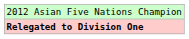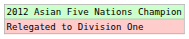(75, 27) bold -> (75, 27) normal
